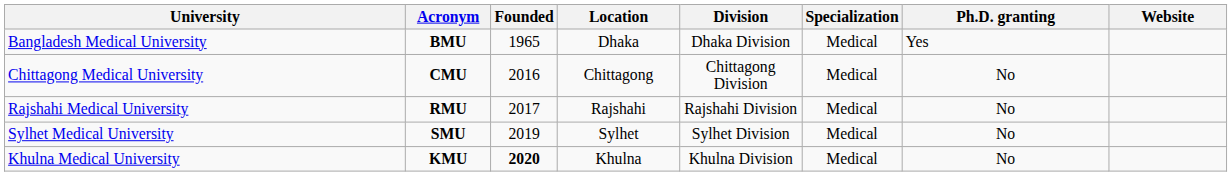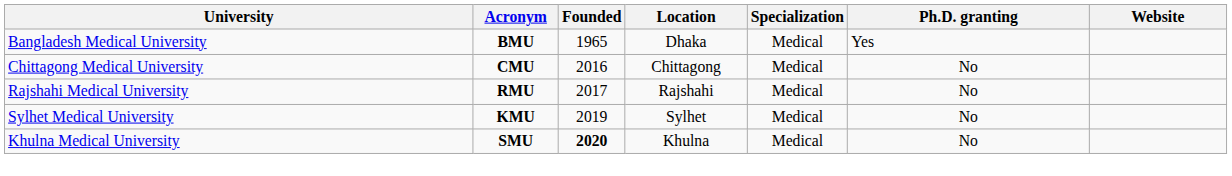- column: (741, 16)
(448, 134) SMU -> (516, 116) KMU
(448, 158) KMU -> (516, 141) SMU
